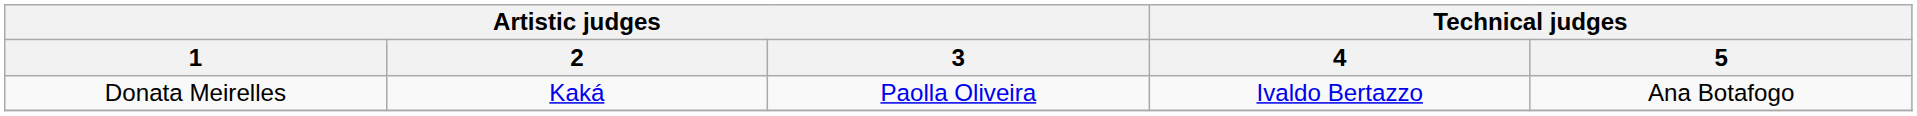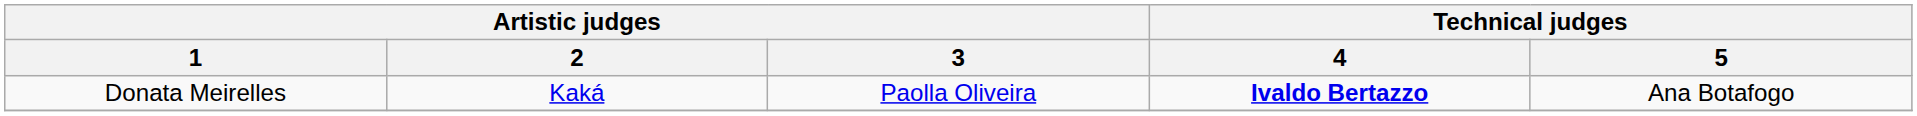(1340, 92) normal -> (1340, 92) bold
